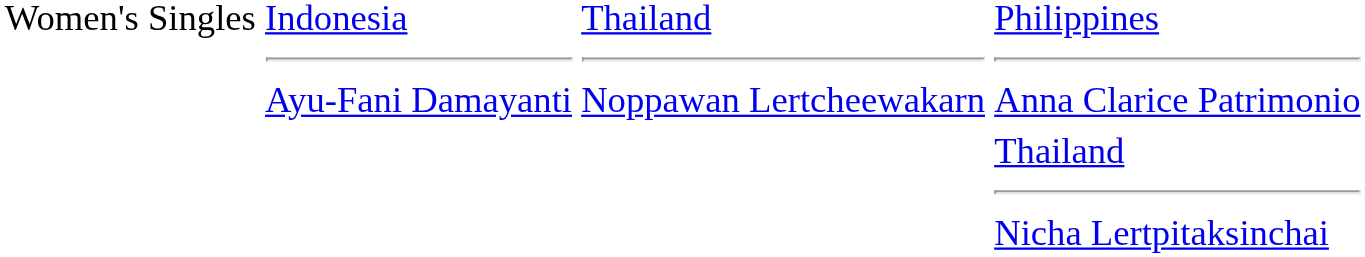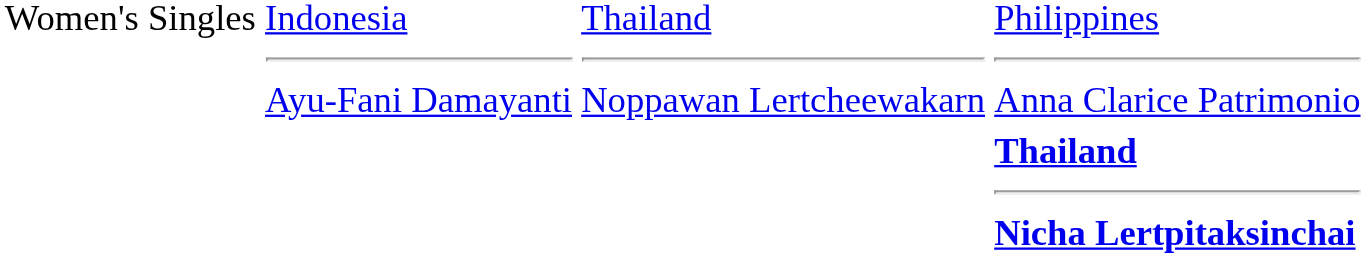(1177, 191) normal -> (1177, 191) bold
